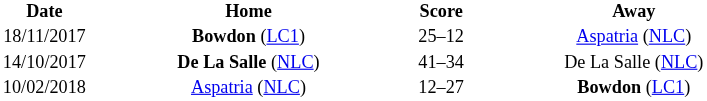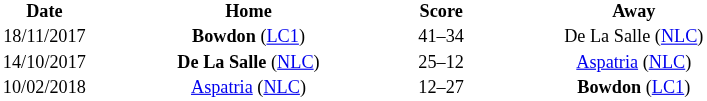(441, 36) 25–12 -> (441, 36) 41–34
(634, 36) Aspatria (NLC) -> (634, 36) De La Salle (NLC)
(441, 61) 41–34 -> (441, 61) 25–12
(634, 61) De La Salle (NLC) -> (634, 61) Aspatria (NLC)
